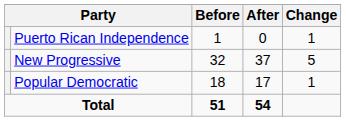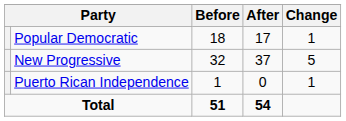rows swapped: (76, 82) <-> (101, 37)
